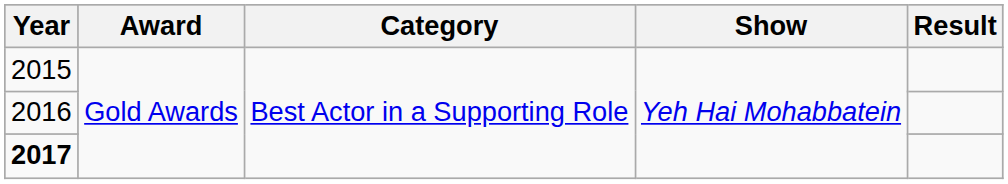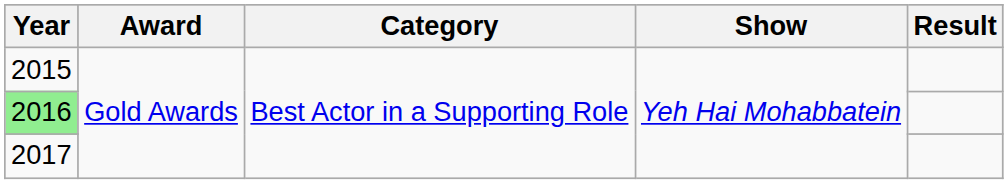(41, 112) no background -> (41, 112) lightgreen background
(41, 155) bold -> (41, 155) normal
